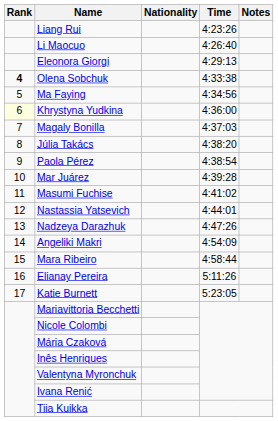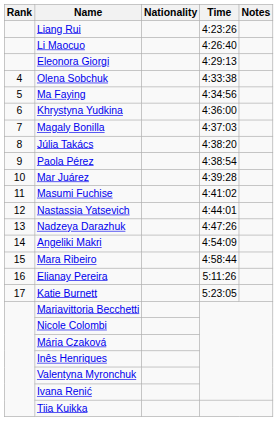(19, 78) bold -> (19, 78) normal
(19, 111) lightyellow background -> (19, 111) no background
